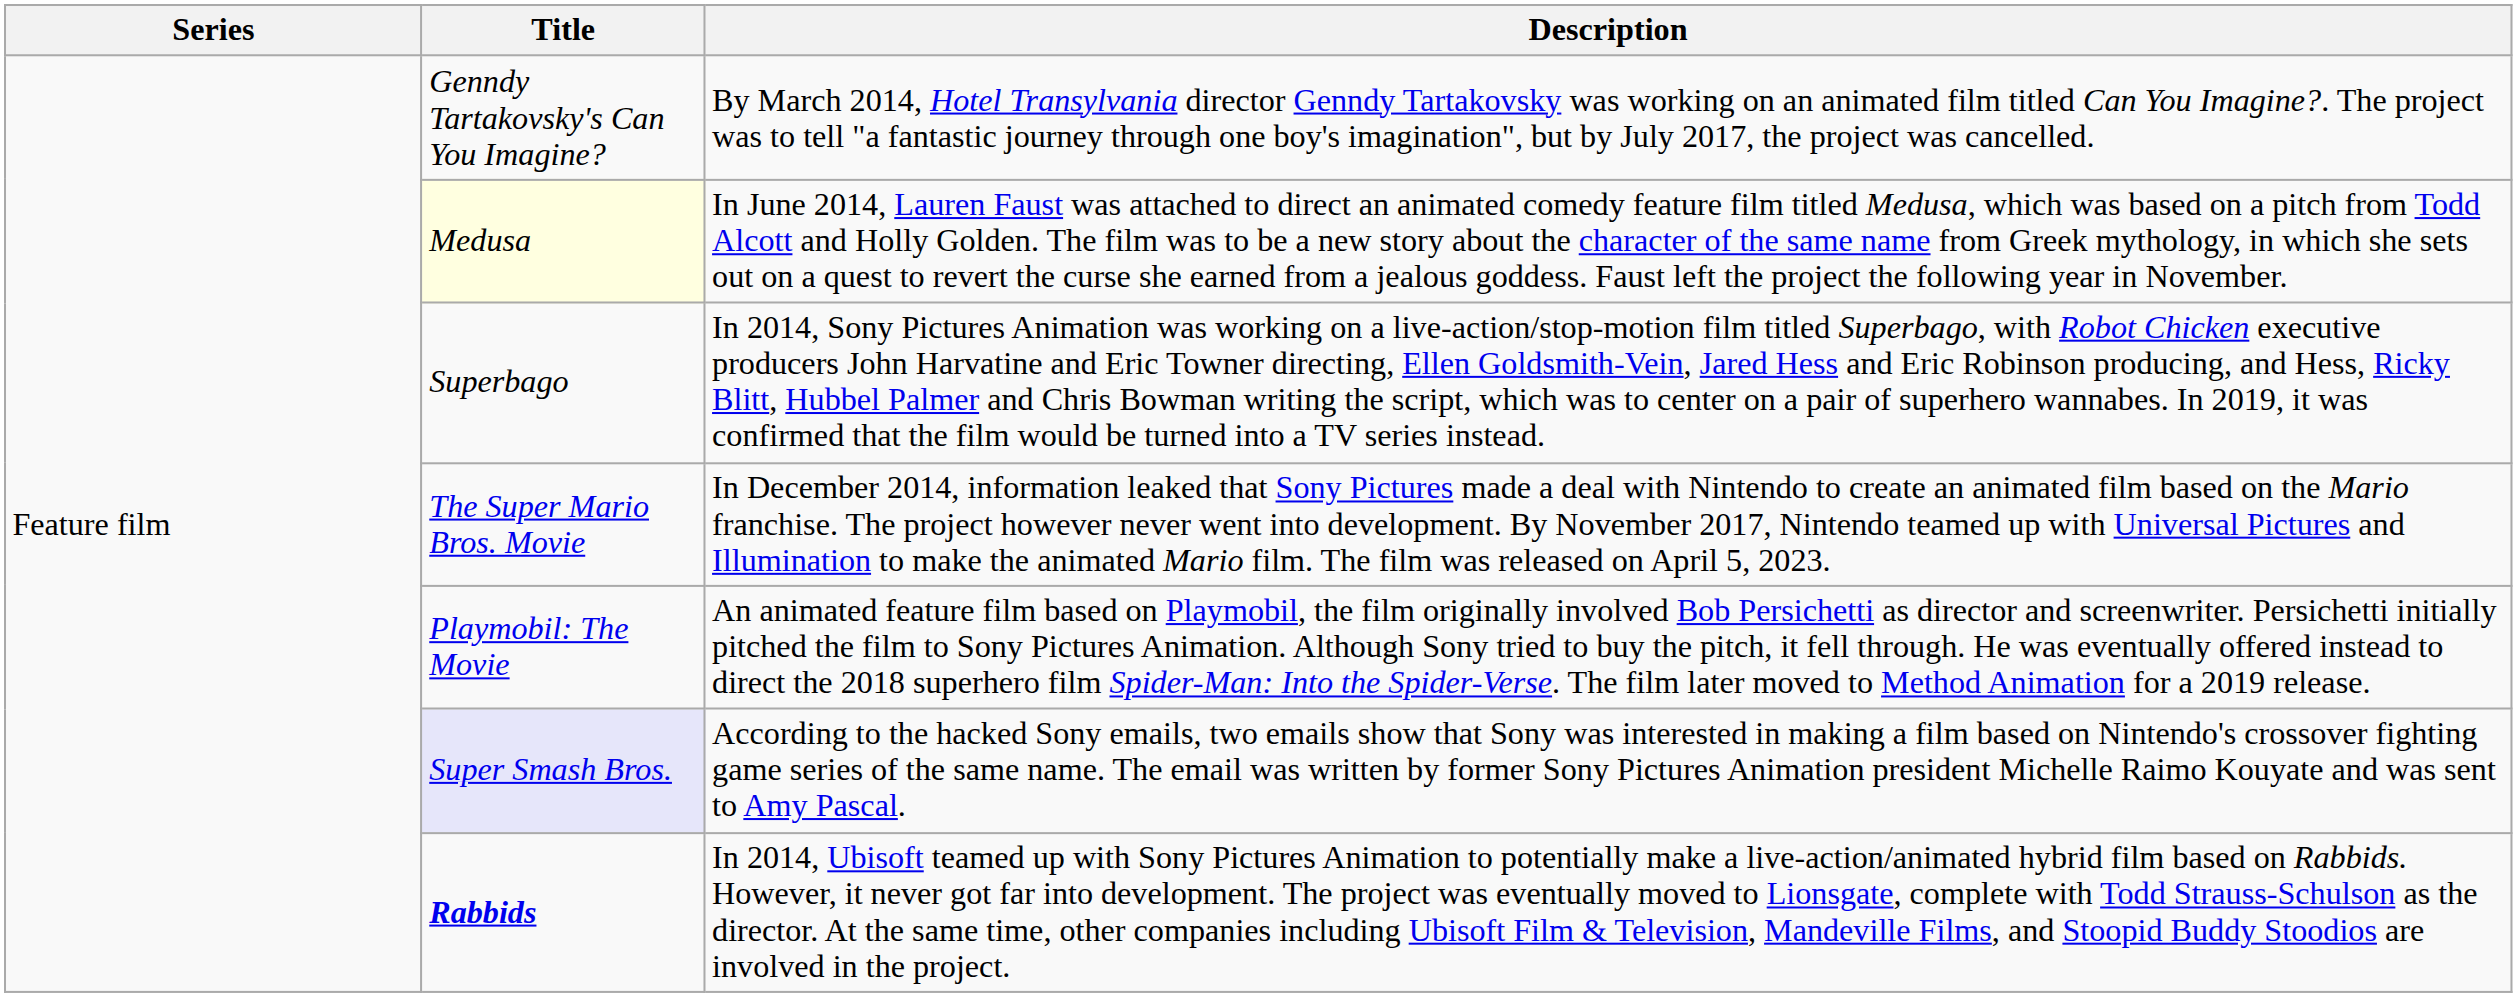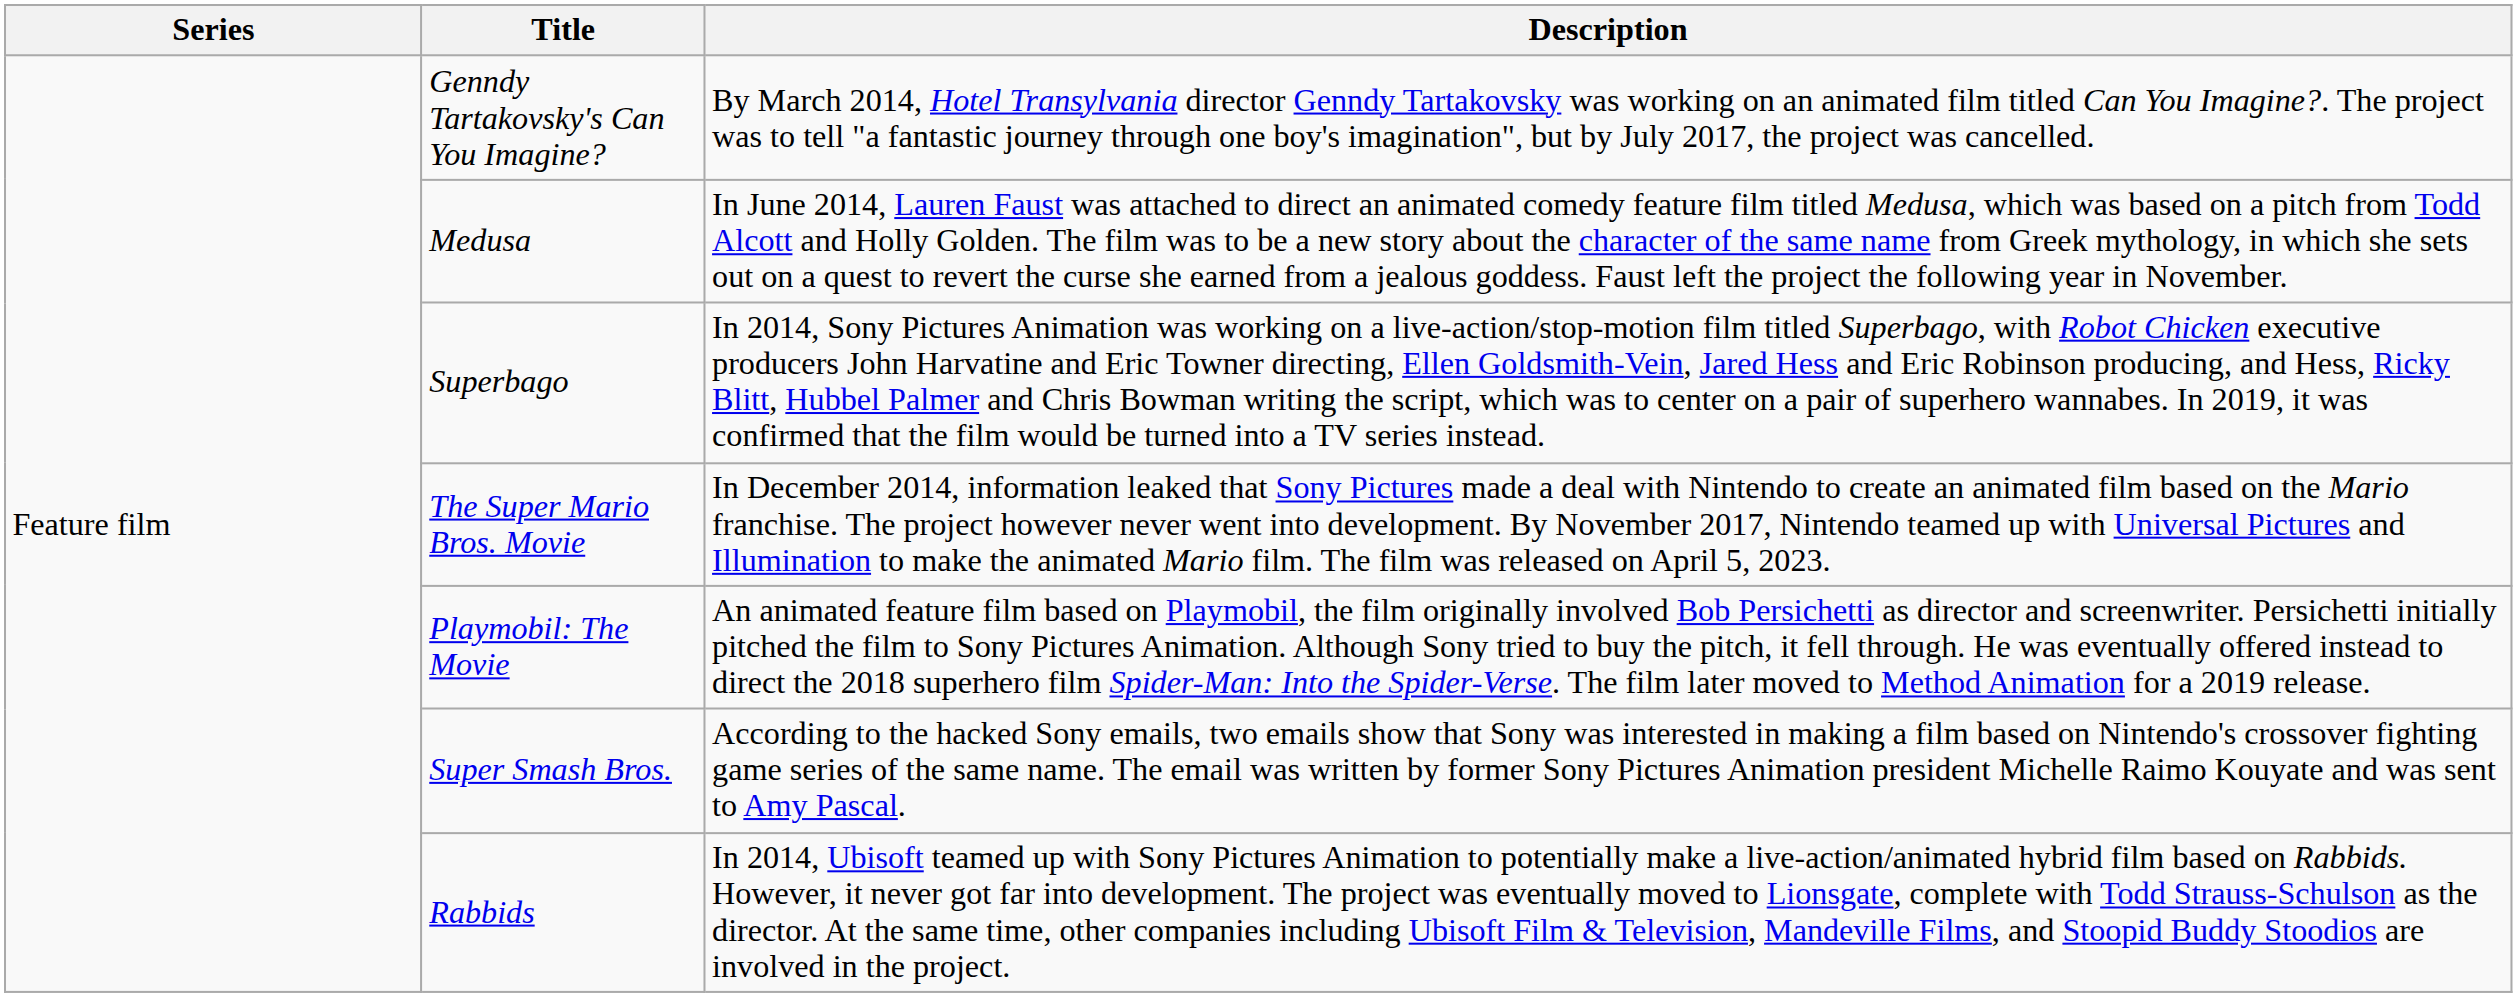(480, 240) lightyellow background -> (480, 240) no background
(551, 770) lavender background -> (551, 770) no background
(483, 911) bold -> (482, 911) normal
